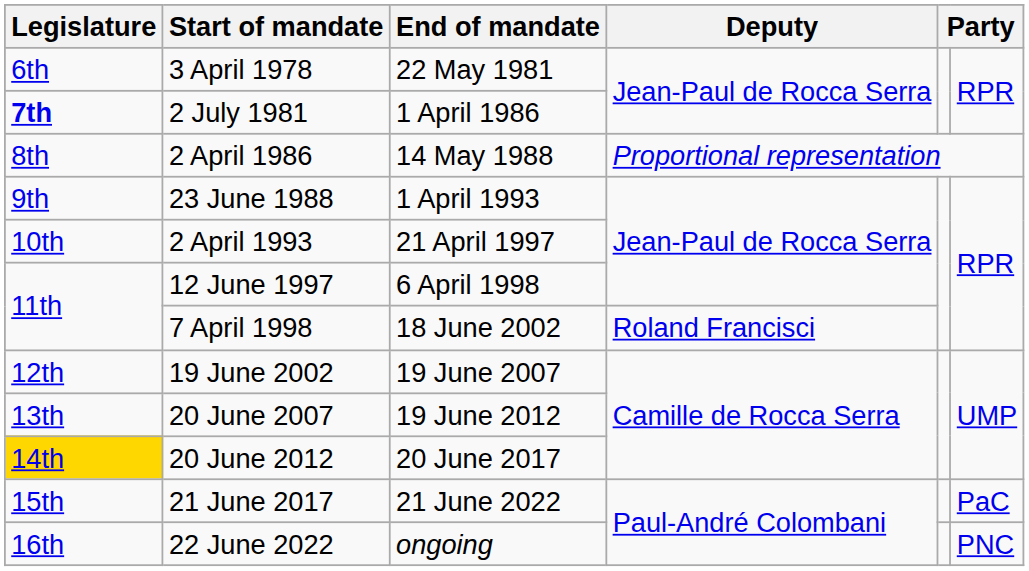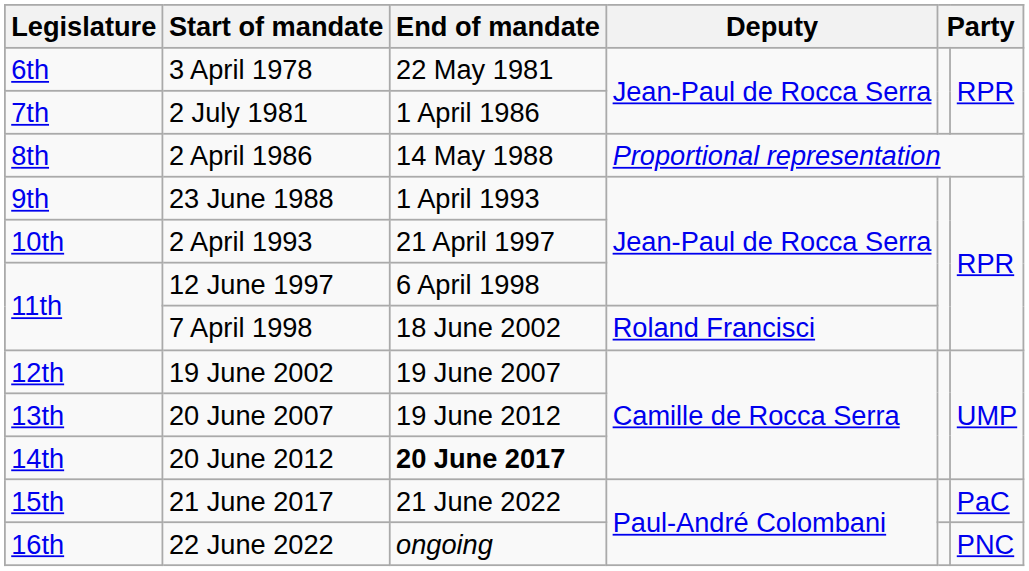(32, 113) bold -> (30, 113) normal
(38, 457) gold background -> (38, 457) no background
(478, 457) normal -> (481, 457) bold
